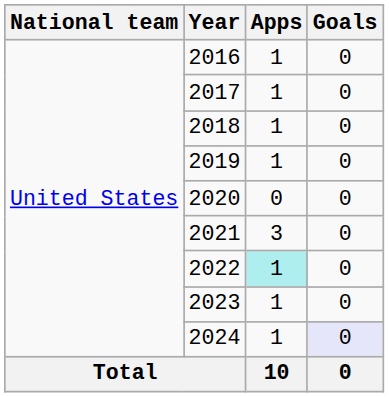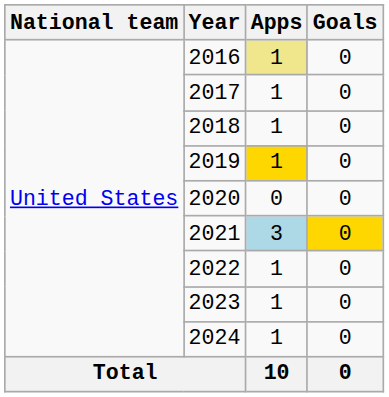(277, 58) no background -> (277, 58) khaki background
(277, 163) no background -> (277, 163) gold background
(277, 233) no background -> (277, 233) lightblue background
(345, 233) no background -> (345, 233) gold background
(277, 269) paleturquoise background -> (277, 269) no background
(345, 339) lavender background -> (345, 339) no background
